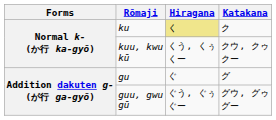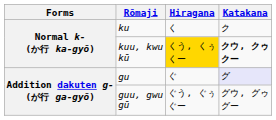(172, 28) khaki background -> (172, 28) no background
(192, 52) no background -> (192, 52) gold background
(245, 52) normal -> (245, 52) bold
(226, 76) no background -> (226, 76) lavender background
